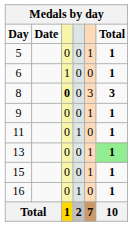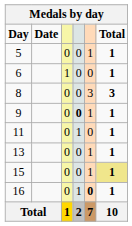(67, 93) bold -> (67, 93) normal
(79, 113) normal -> (79, 113) bold
(112, 152) lightgreen background -> (112, 152) no background
(112, 172) no background -> (112, 172) khaki background
(90, 192) normal -> (90, 192) bold
